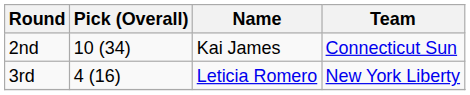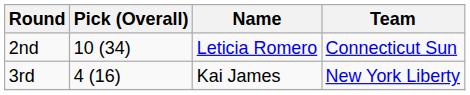(239, 47) Kai James -> (257, 47) Leticia Romero
(257, 76) Leticia Romero -> (239, 76) Kai James
